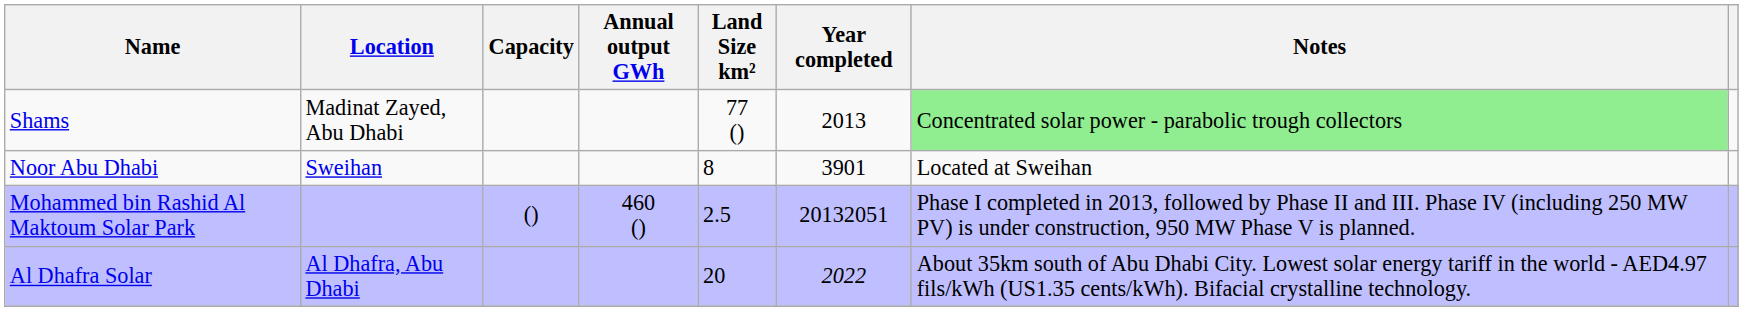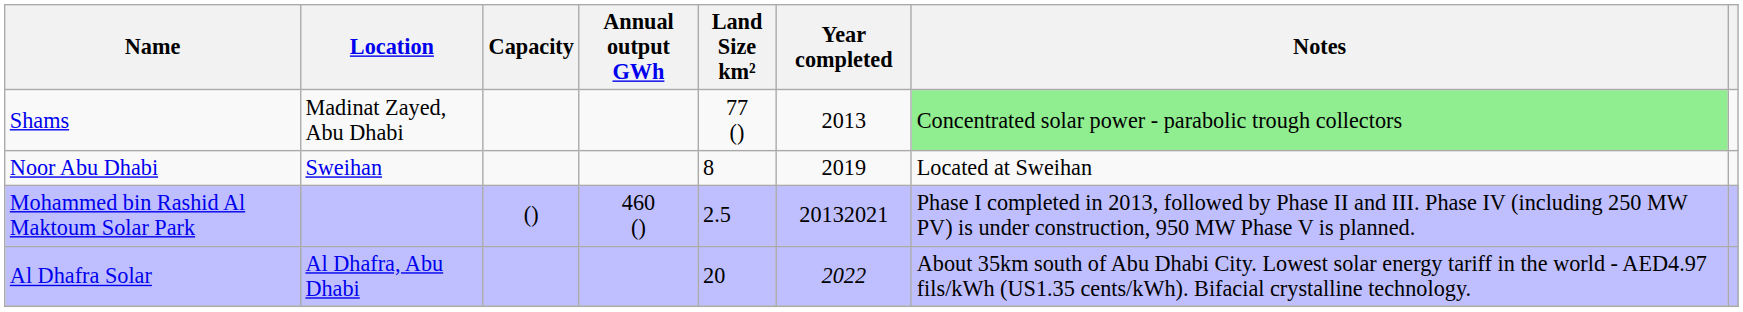(844, 167) 3901 -> (844, 167) 2019
(844, 215) 20132051 -> (844, 215) 20132021
